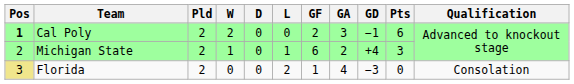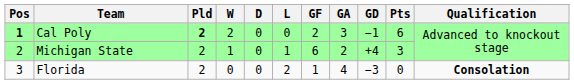(202, 32) normal -> (202, 32) bold
(19, 70) khaki background -> (19, 70) no background
(492, 70) normal -> (492, 70) bold
